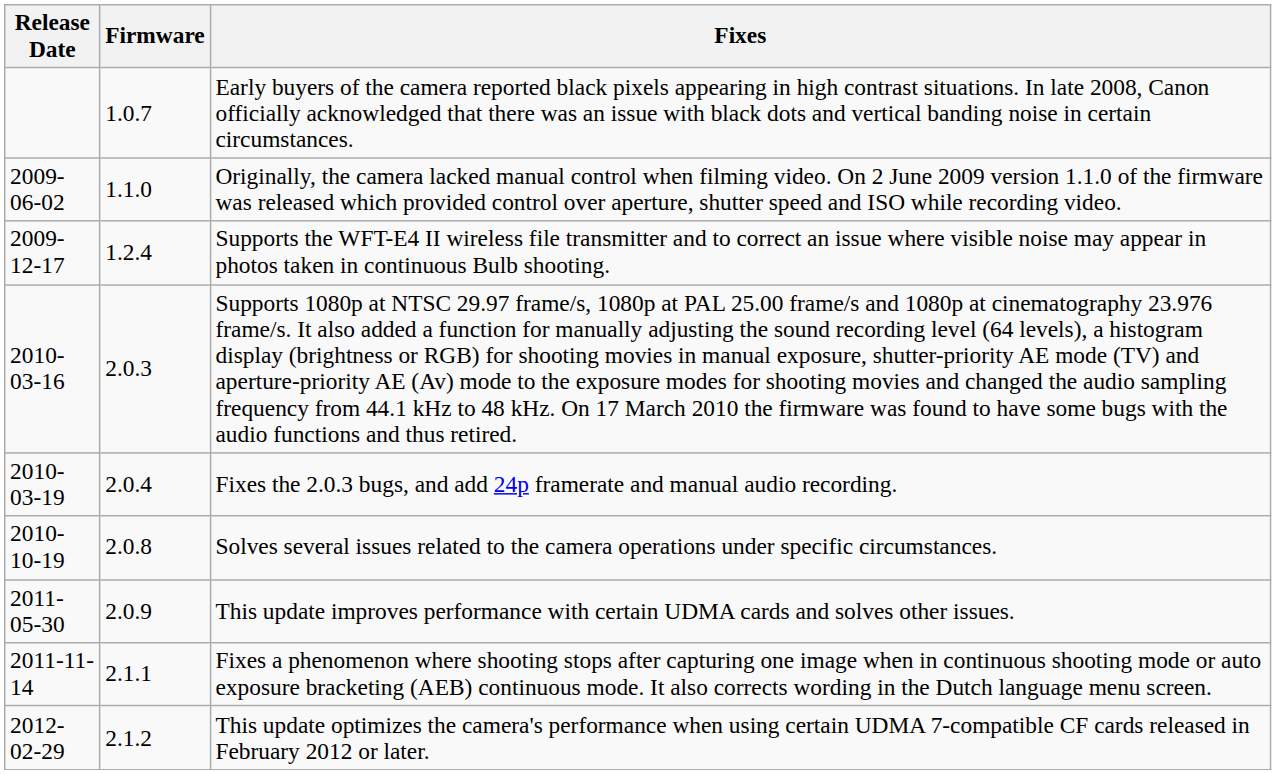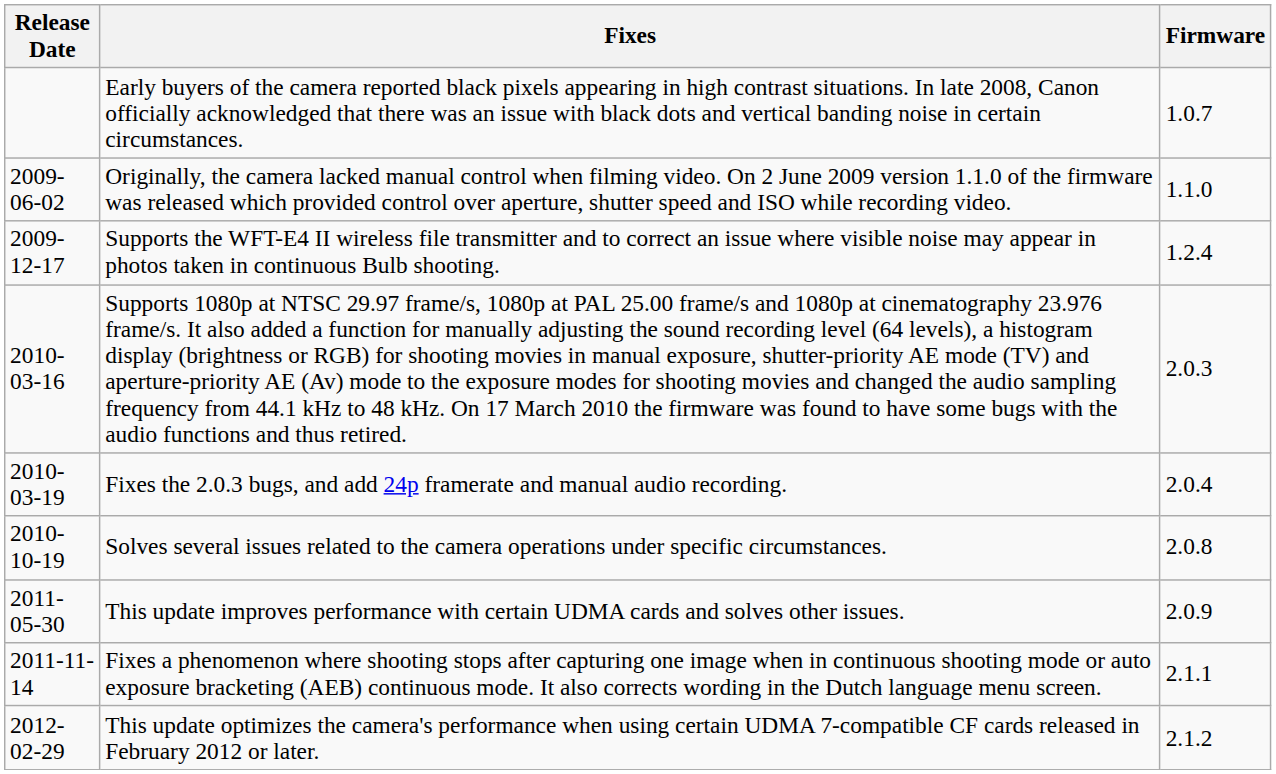columns swapped: (155, 36) <-> (740, 36)
